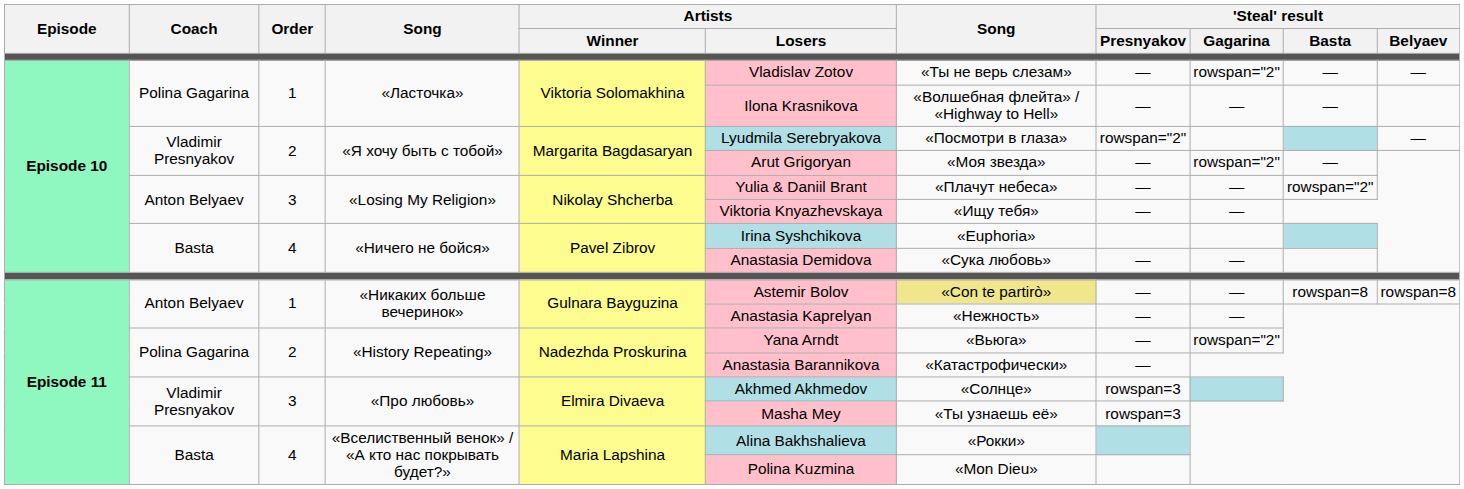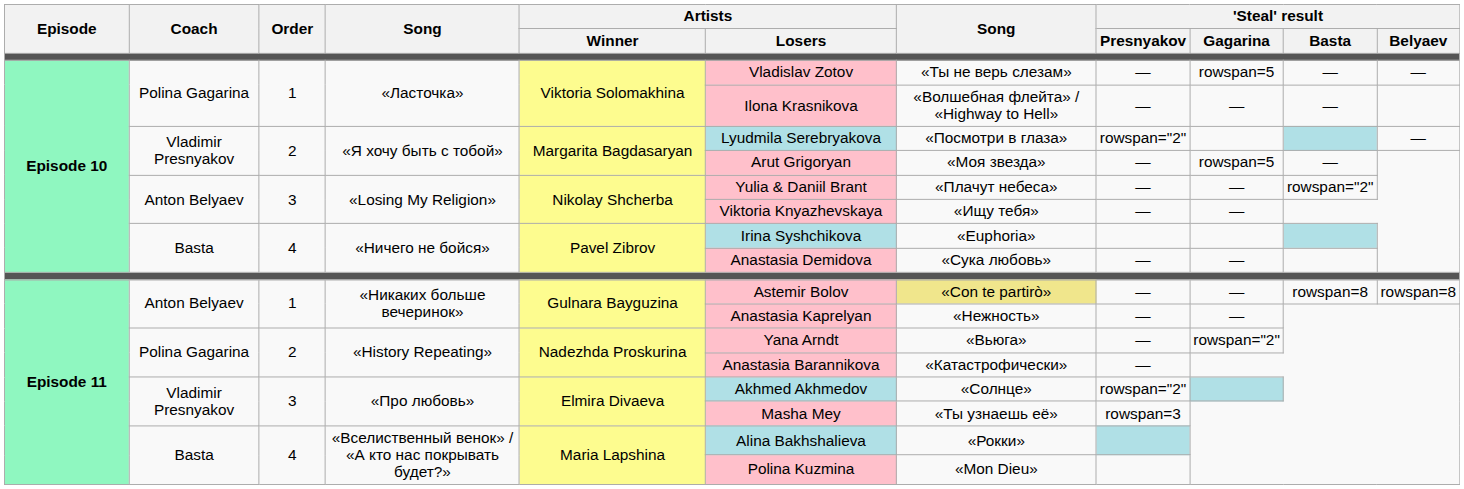(1237, 72) rowspan="2" -> (1237, 72) rowspan=5
(1237, 162) rowspan="2" -> (1237, 162) rowspan=5
(1143, 389) rowspan=3 -> (1143, 389) rowspan="2"
